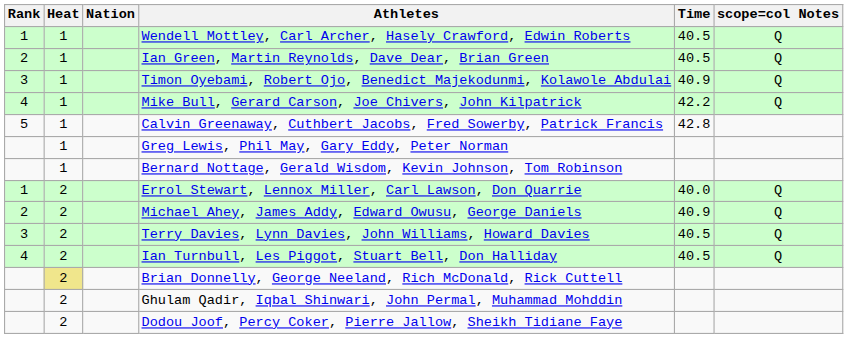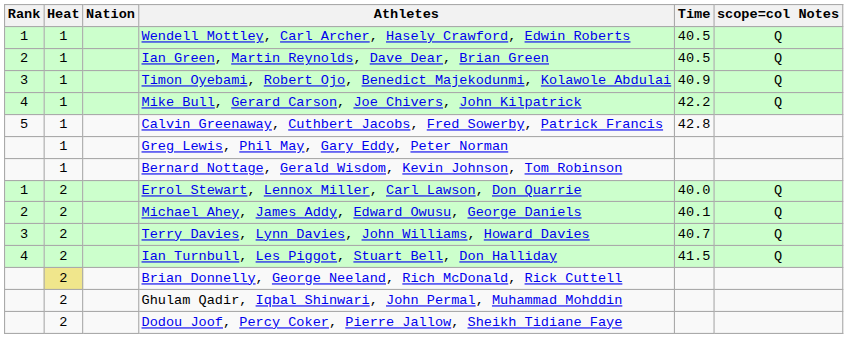(694, 213) 40.9 -> (694, 213) 40.1
(694, 235) 40.5 -> (694, 235) 40.7
(694, 257) 40.5 -> (694, 257) 41.5
